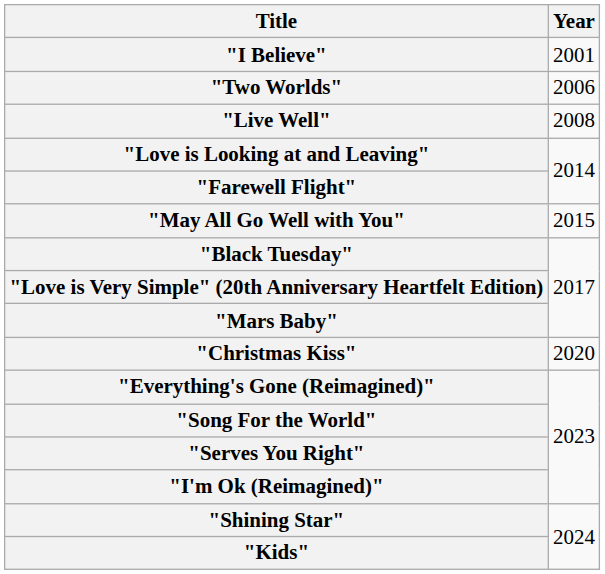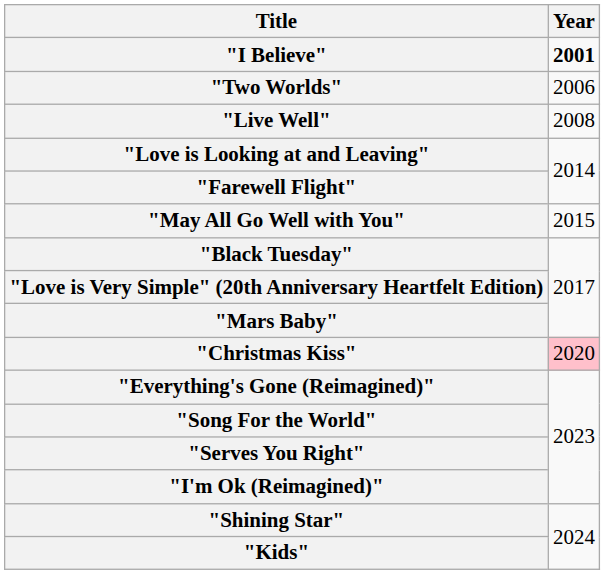(574, 54) normal -> (574, 54) bold
(574, 353) no background -> (574, 353) pink background
